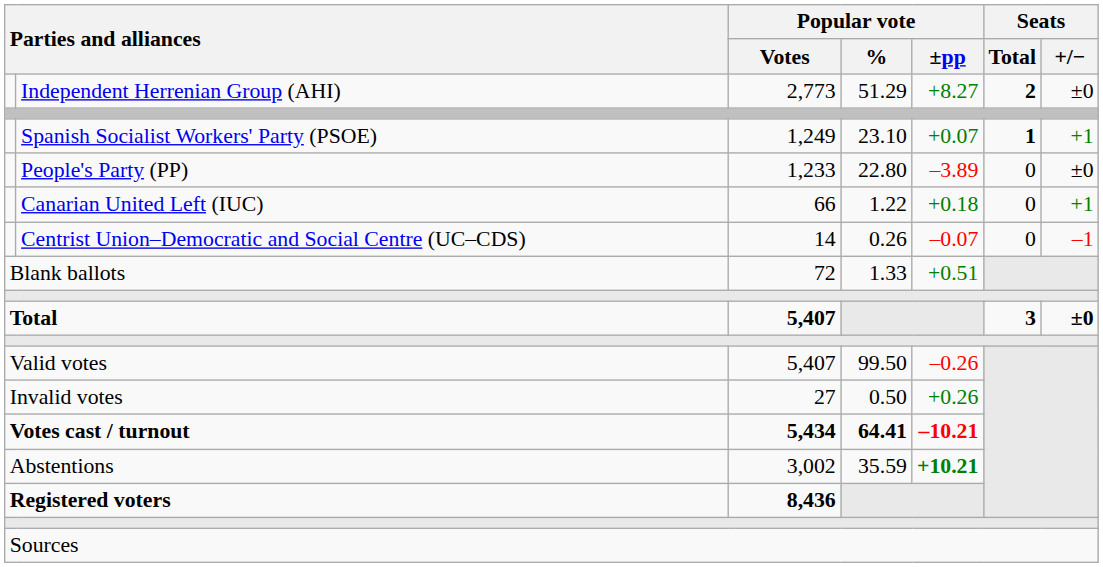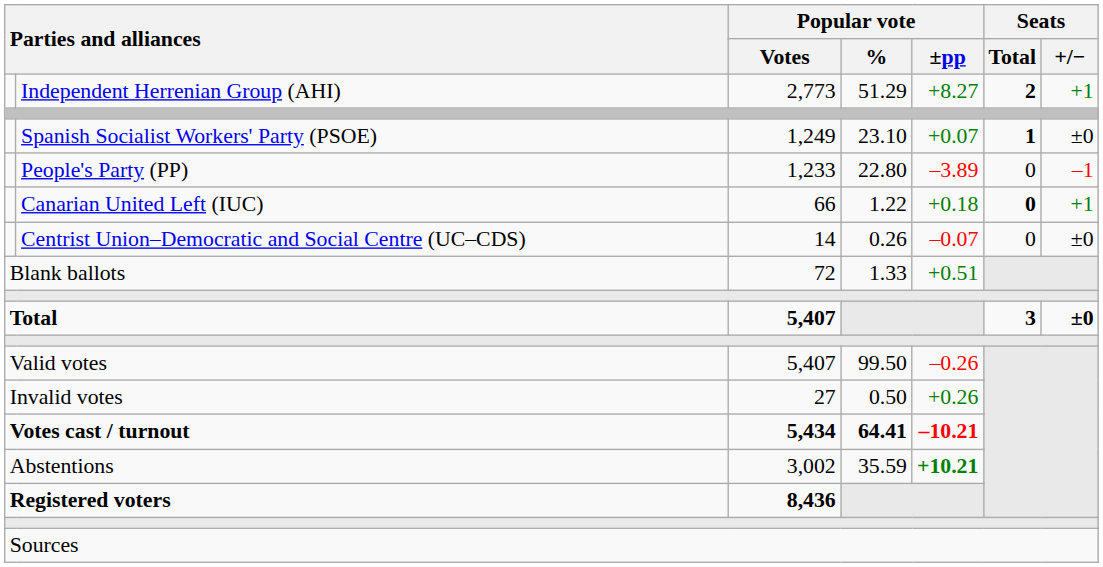(1082, 90) ±0 -> (1082, 90) +1
(1082, 135) +1 -> (1082, 135) ±0
(1082, 169) ±0 -> (1083, 169) –1
(1031, 204) normal -> (1031, 204) bold
(1083, 238) –1 -> (1082, 238) ±0
